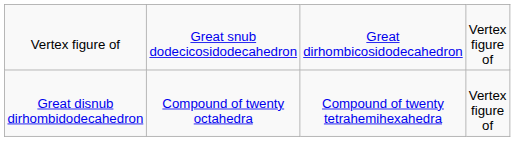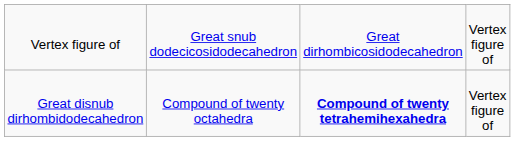(383, 110) normal -> (383, 110) bold
